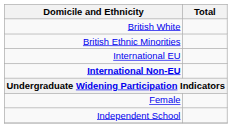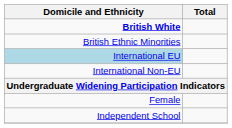(154, 26) normal -> (152, 26) bold
(147, 56) no background -> (147, 56) lightblue background
(134, 71) bold -> (137, 71) normal
